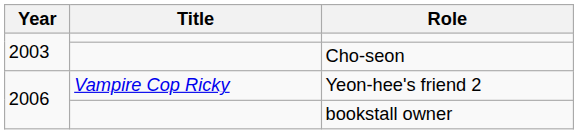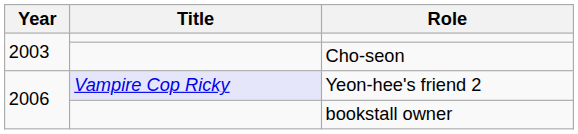(152, 85) no background -> (152, 85) lavender background
